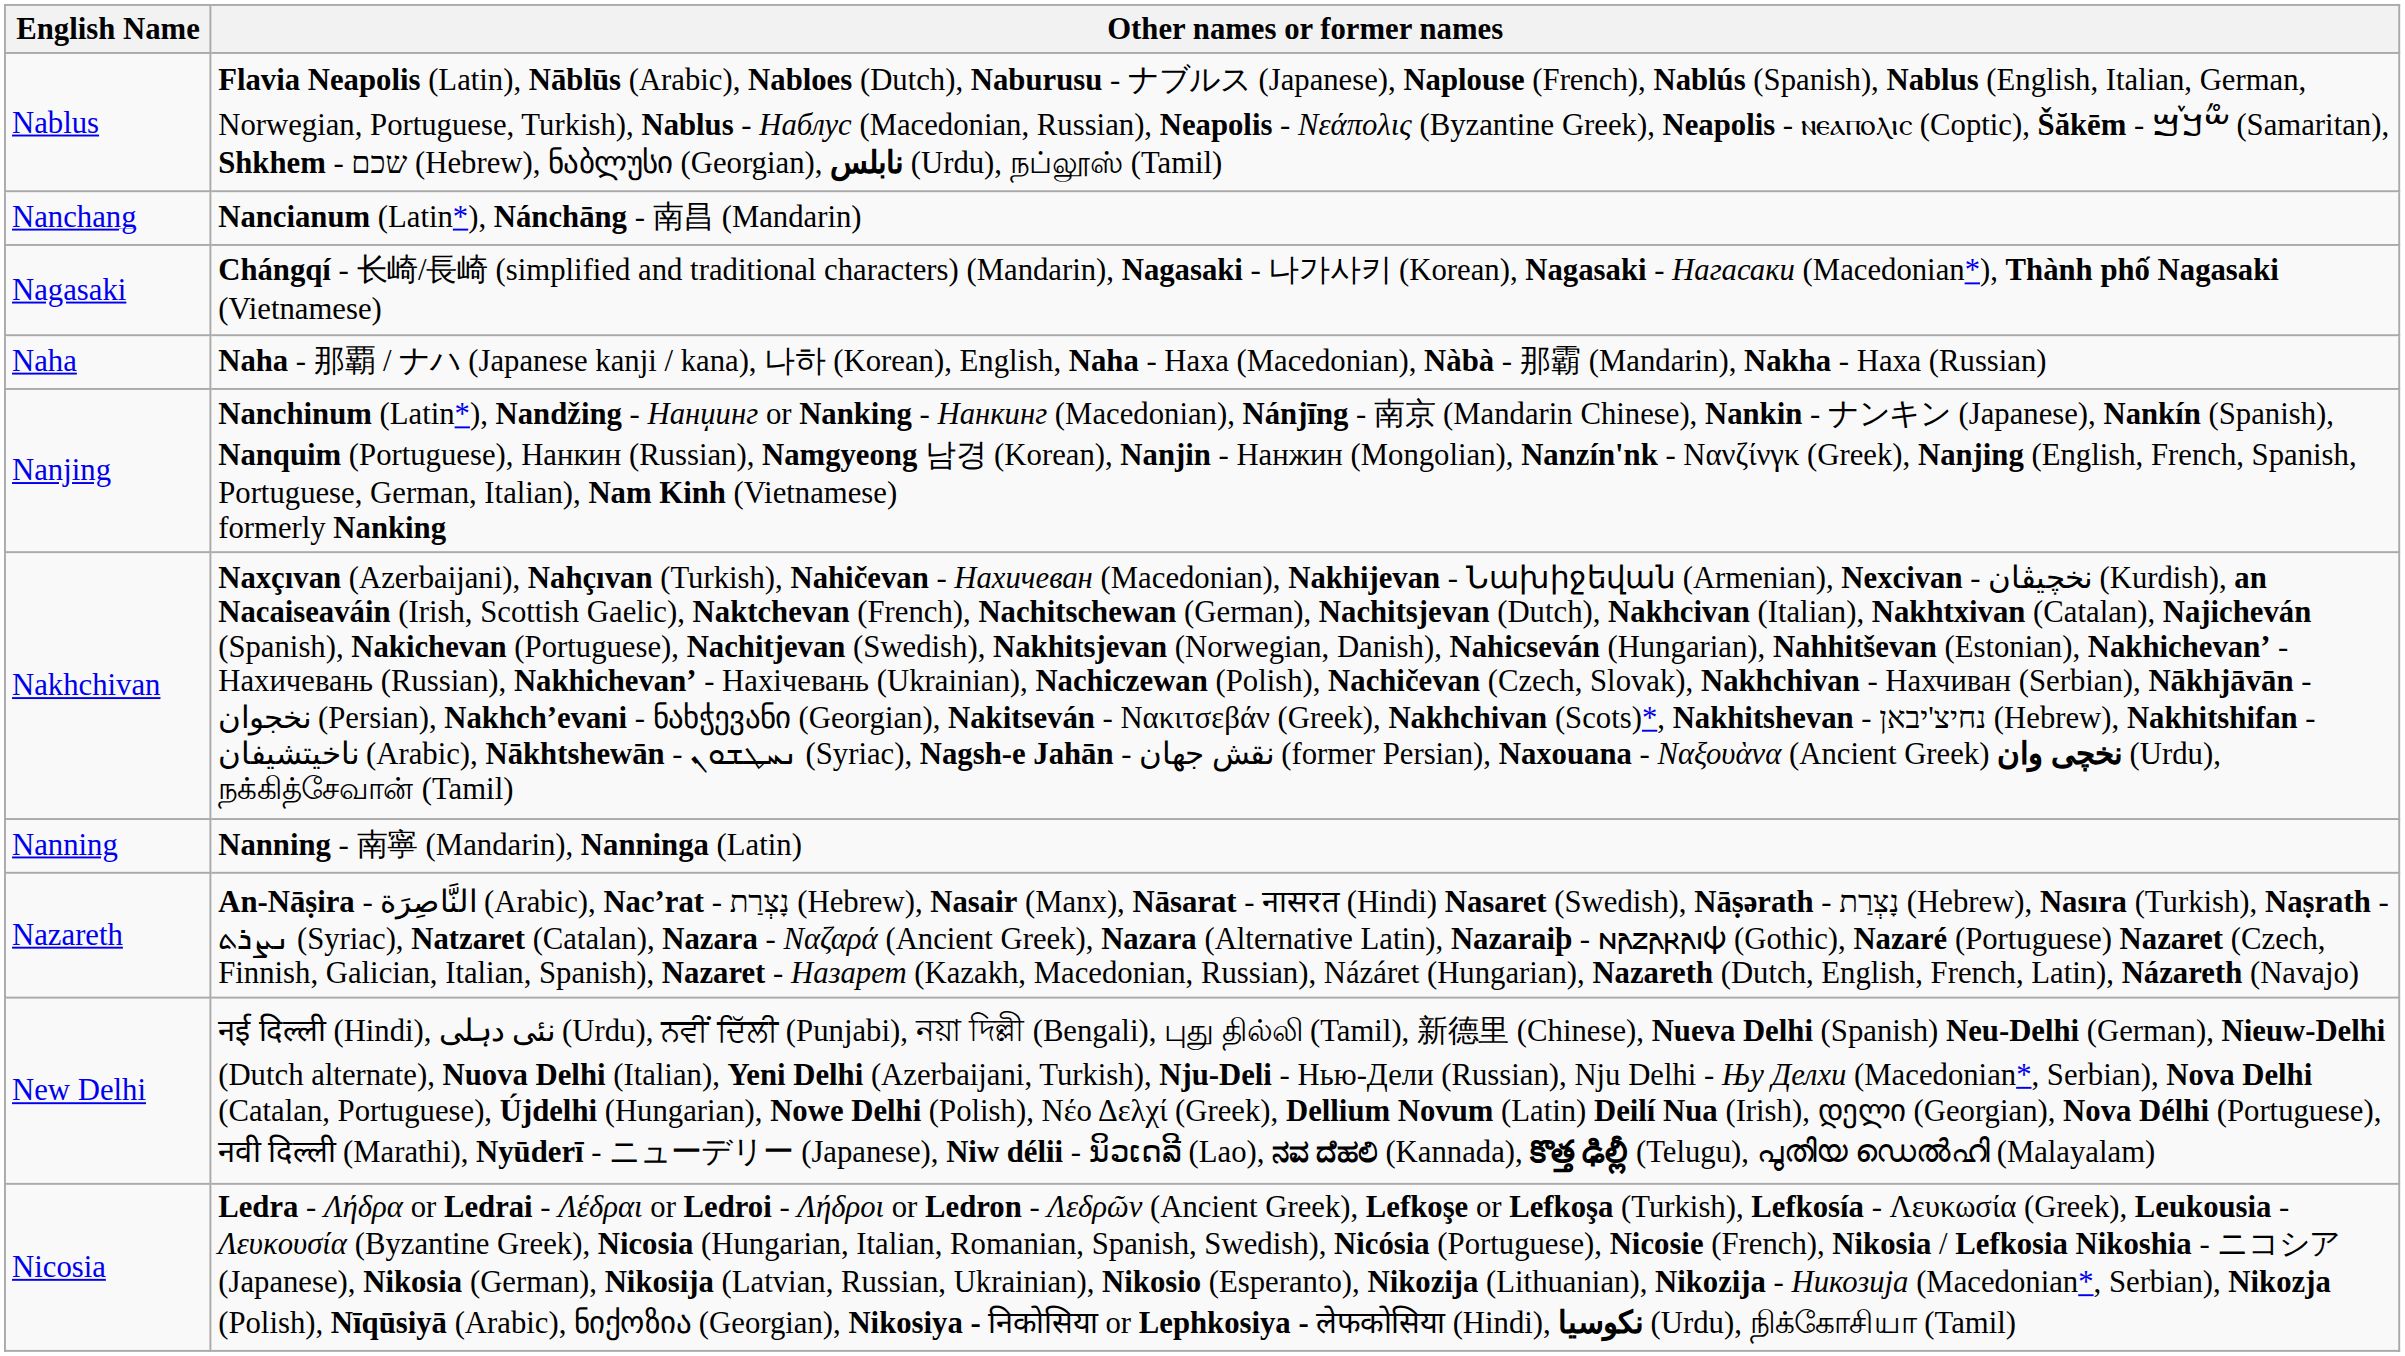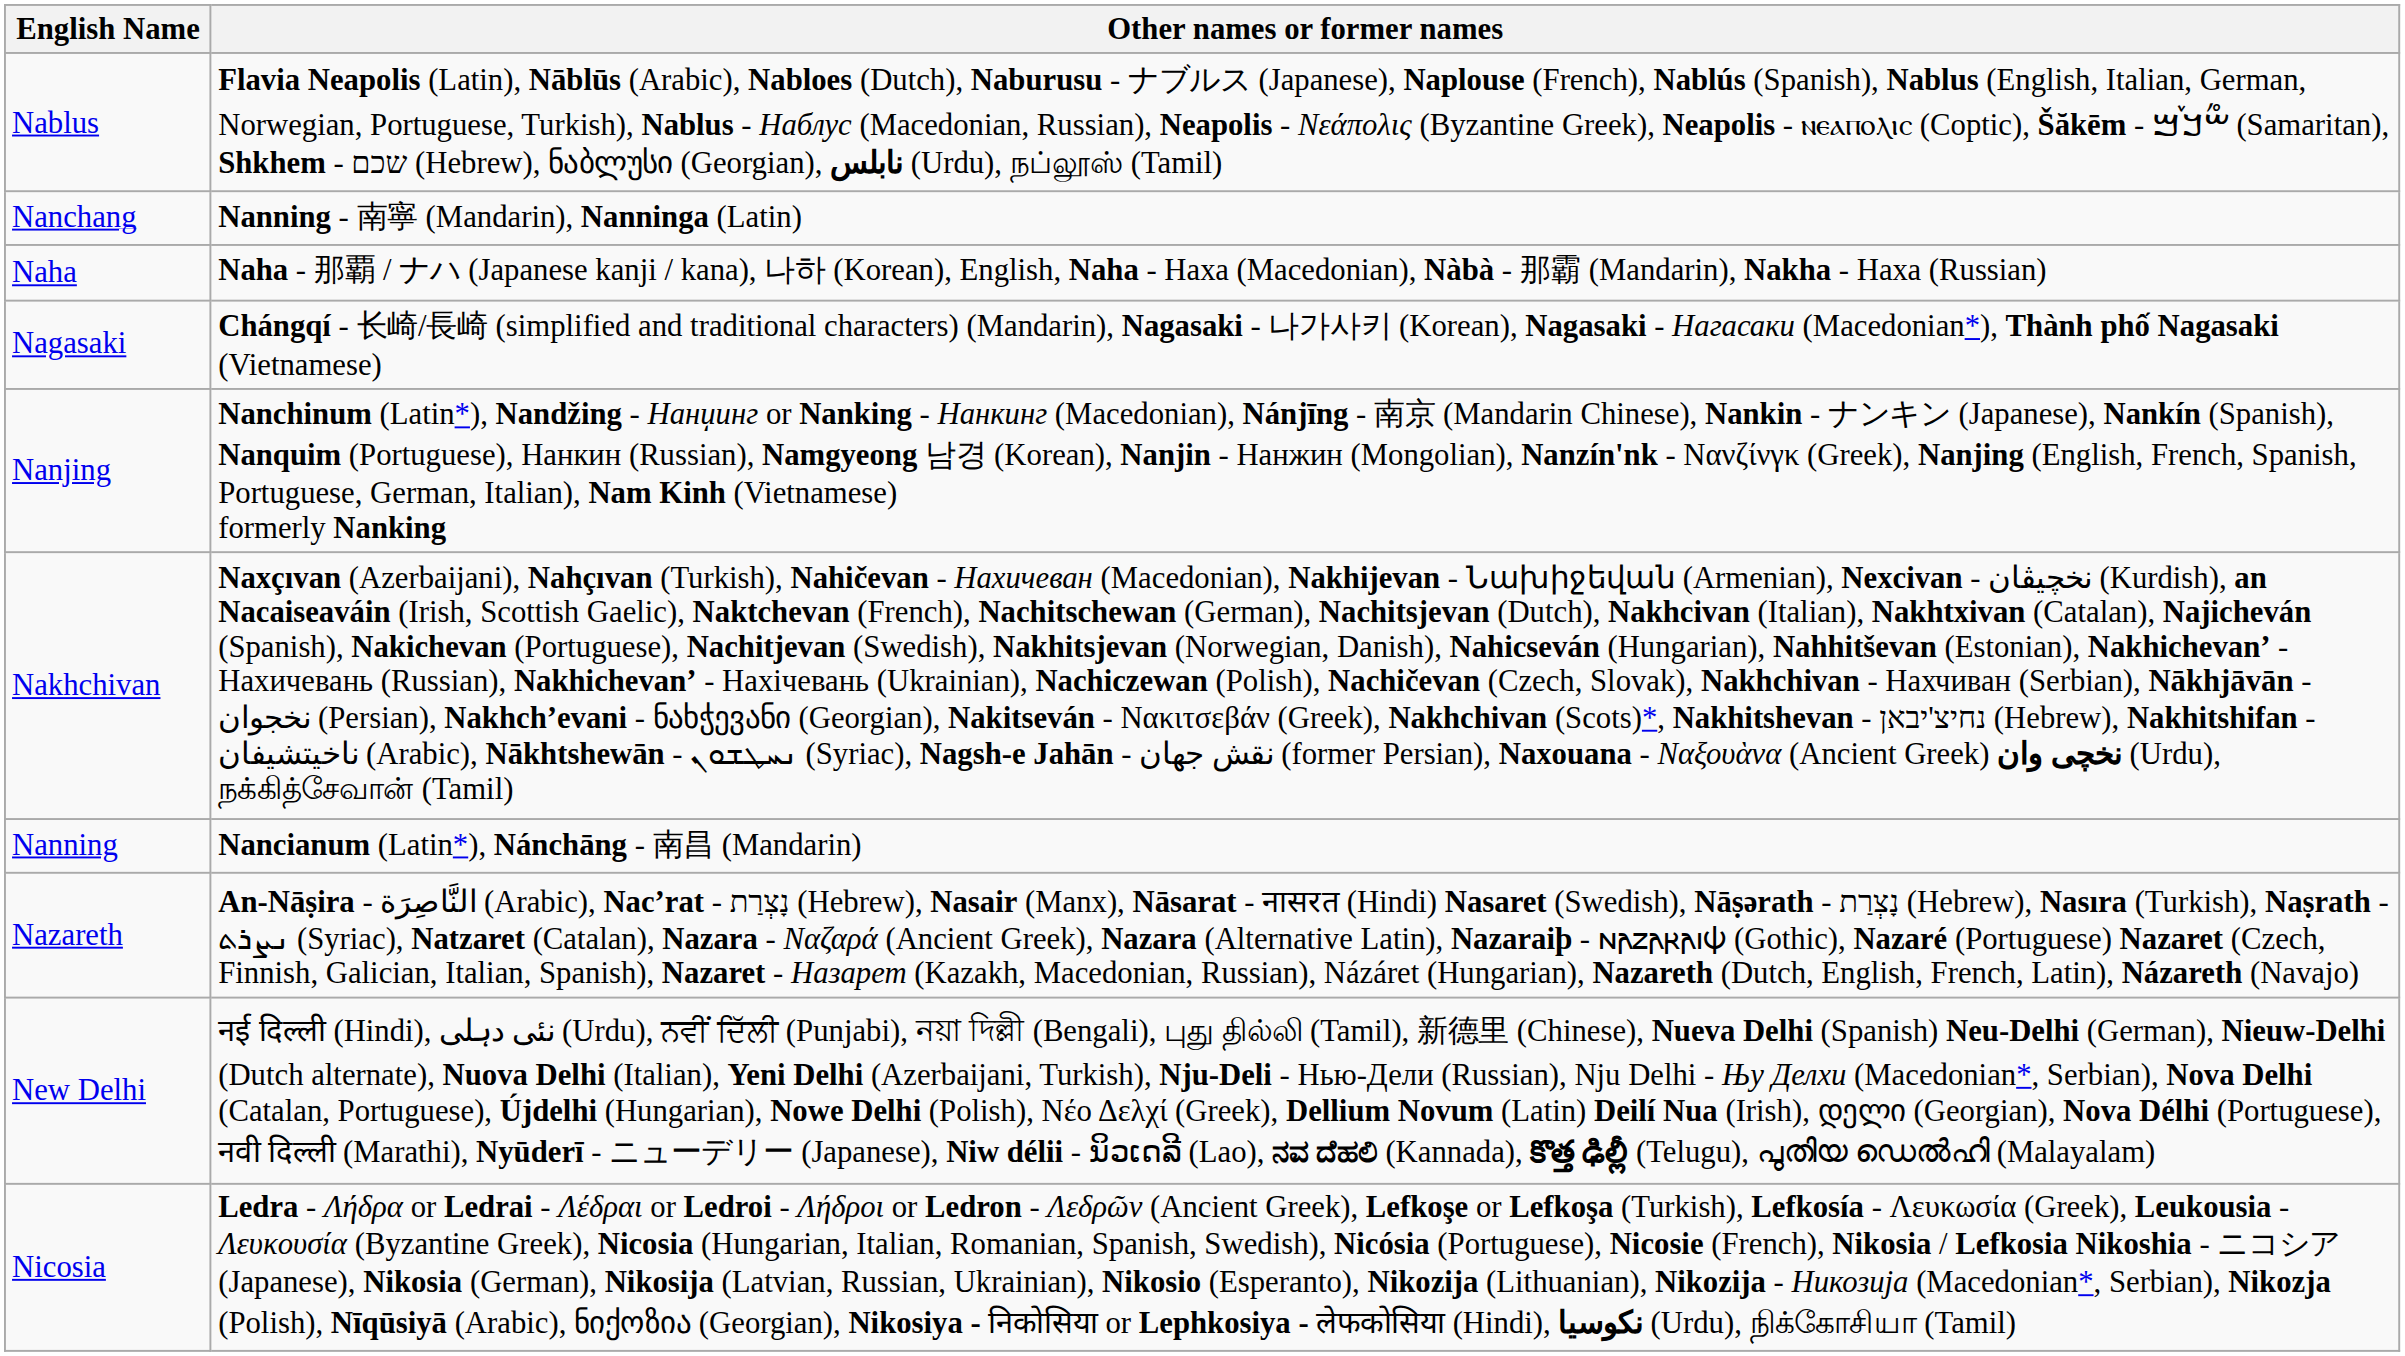(540, 216) Nancianum (Latin*), Nánchāng - 南昌 (Mandarin) -> (510, 216) Nanning - 南寧 (Mandarin), Nanninga (Latin)
rows swapped: (69, 289) <-> (44, 361)
(510, 844) Nanning - 南寧 (Mandarin), Nanninga (Latin) -> (540, 844) Nancianum (Latin*), Nánchāng - 南昌 (Mandarin)
